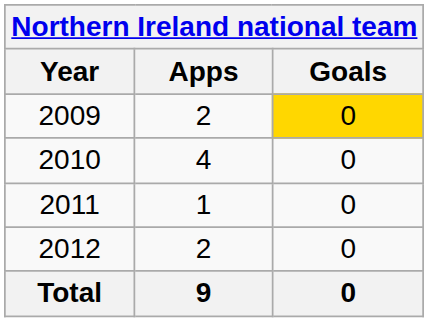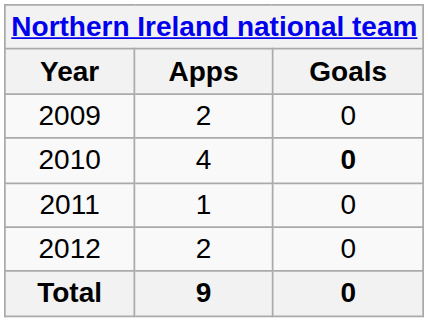(348, 115) gold background -> (348, 115) no background
(348, 159) normal -> (348, 159) bold
